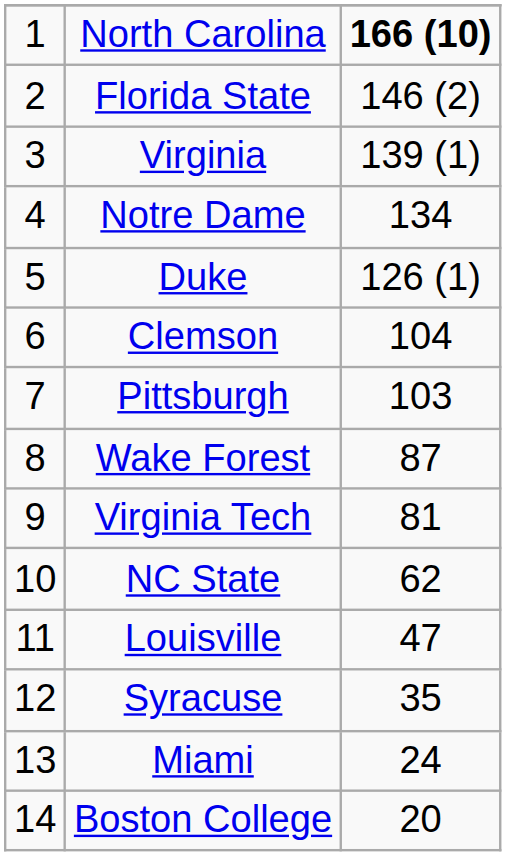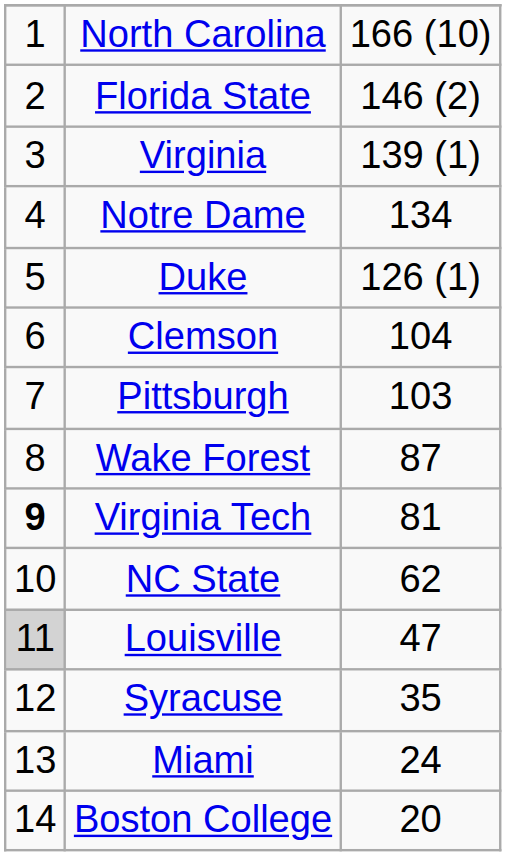(421, 34) bold -> (421, 34) normal
(35, 517) normal -> (35, 517) bold
(35, 638) no background -> (35, 638) lightgrey background
